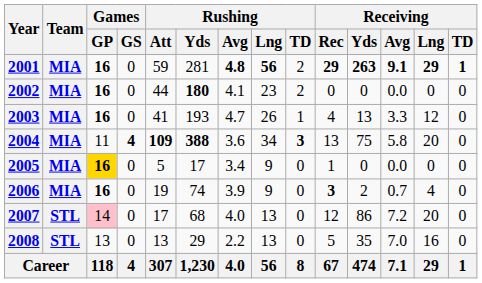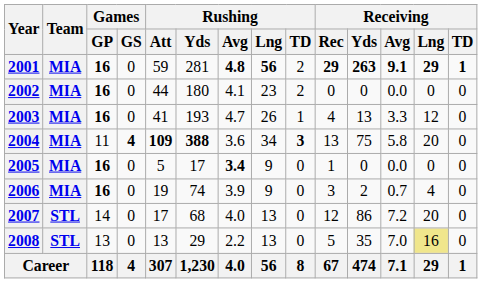(197, 91) bold -> (197, 91) normal
(102, 166) gold background -> (102, 166) no background
(235, 166) normal -> (235, 166) bold
(331, 191) bold -> (331, 191) normal
(102, 215) pink background -> (102, 215) no background
(431, 240) no background -> (431, 240) khaki background
